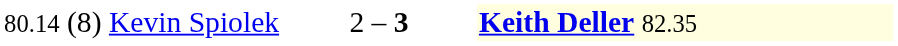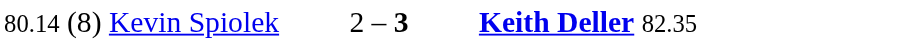(588, 22) lightyellow background -> (588, 22) no background
